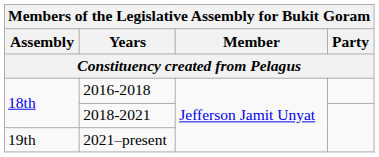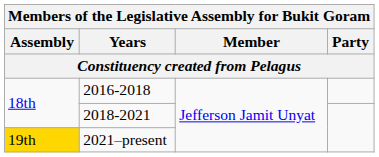(22, 139) no background -> (22, 139) gold background
